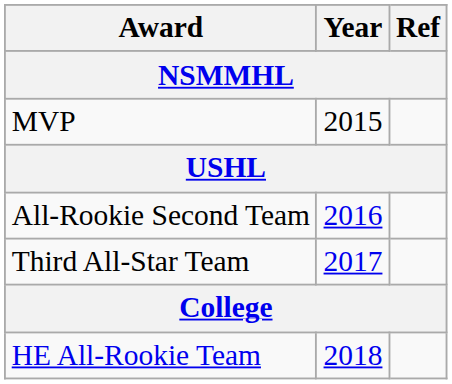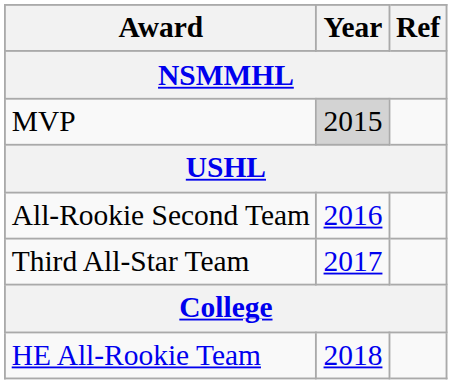(353, 121) no background -> (353, 121) lightgrey background
